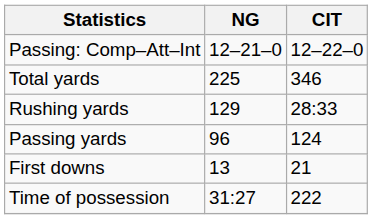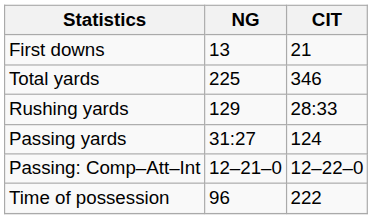rows swapped: (57, 168) <-> (105, 49)
(219, 138) 96 -> (232, 138) 31:27
(232, 198) 31:27 -> (219, 198) 96
